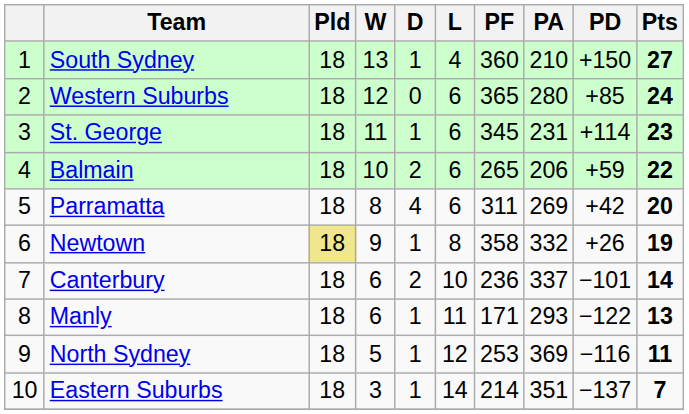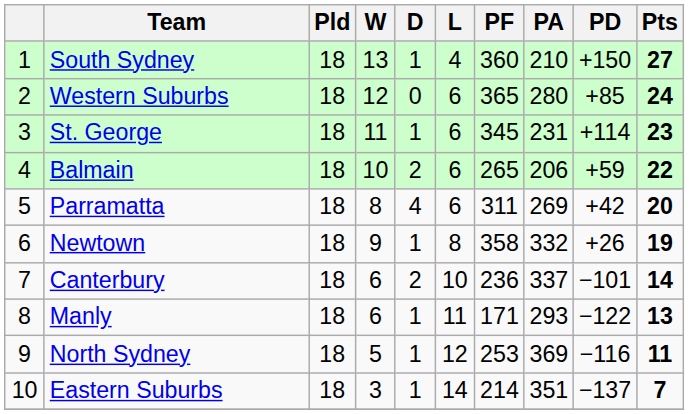(332, 243) khaki background -> (332, 243) no background
